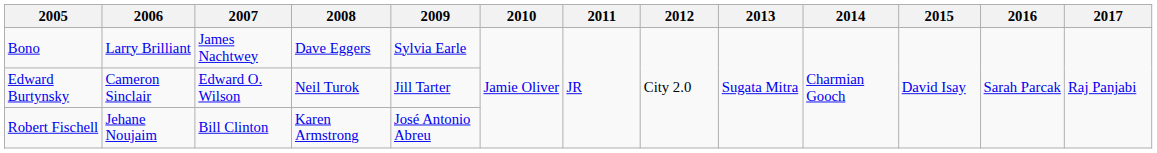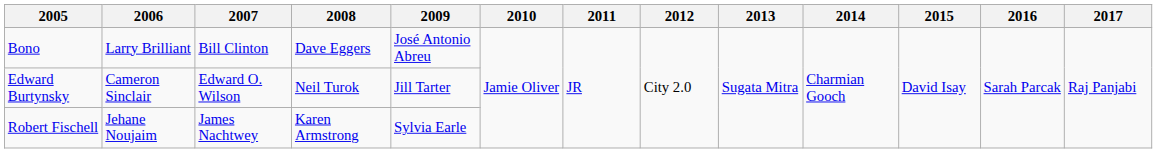(228, 47) James Nachtwey -> (233, 47) Bill Clinton
(430, 47) Sylvia Earle -> (432, 47) José Antonio Abreu
(233, 127) Bill Clinton -> (228, 127) James Nachtwey
(432, 127) José Antonio Abreu -> (430, 127) Sylvia Earle
